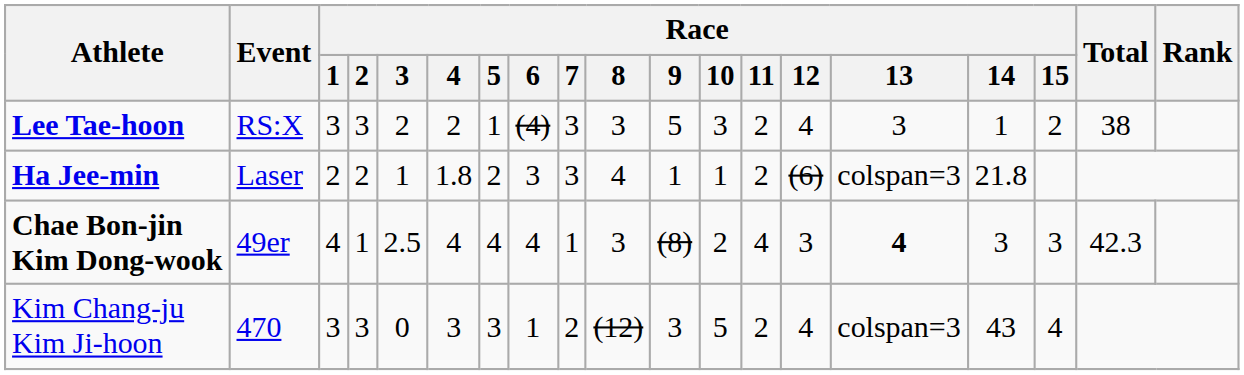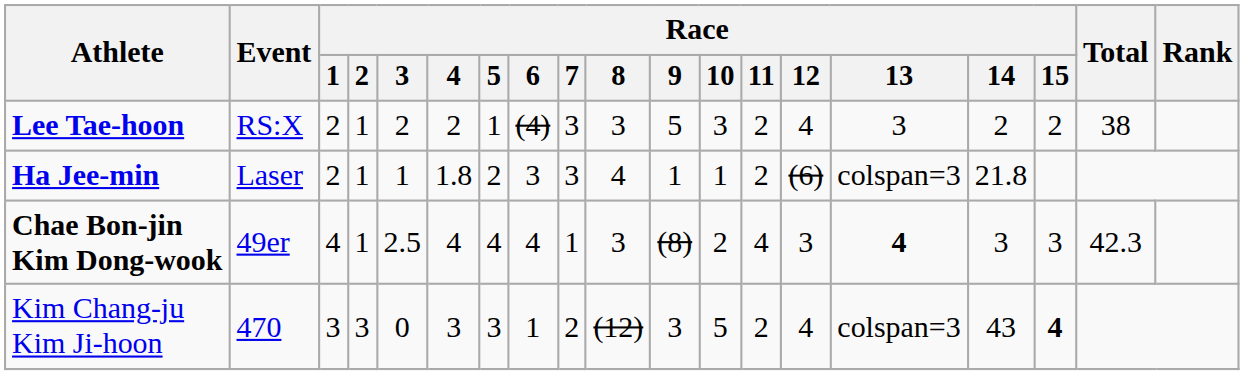(333, 125) 3 -> (333, 125) 2
(362, 125) 3 -> (362, 125) 1
(1001, 125) 1 -> (1001, 125) 2
(362, 175) 2 -> (362, 175) 1
(1055, 326) normal -> (1055, 326) bold
